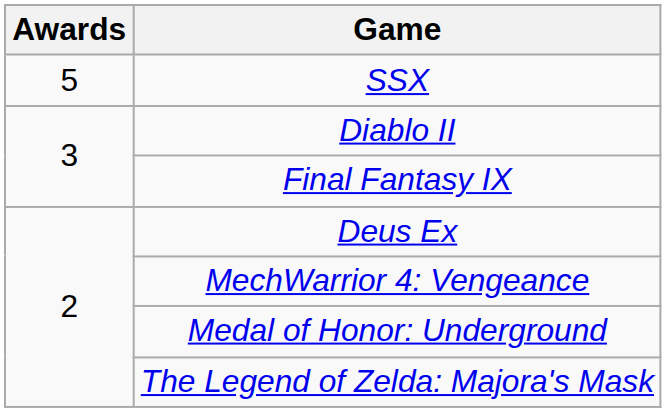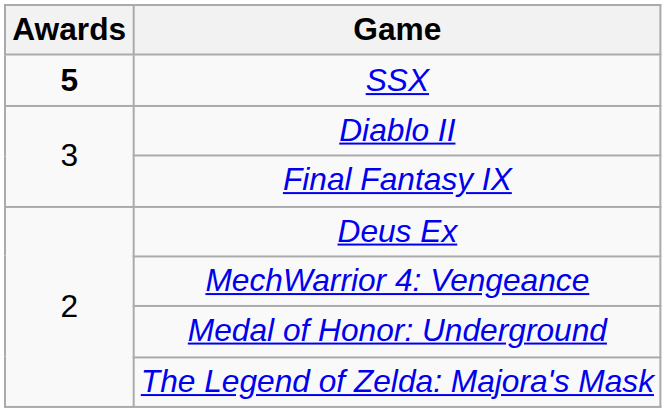(69, 79) normal -> (69, 79) bold
